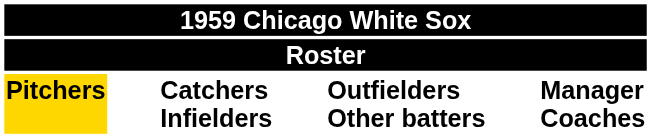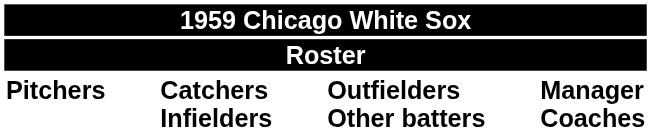(56, 90) gold background -> (56, 90) no background
